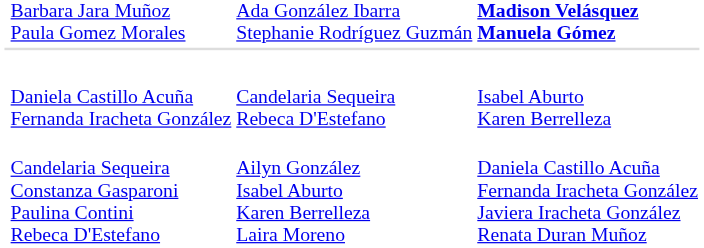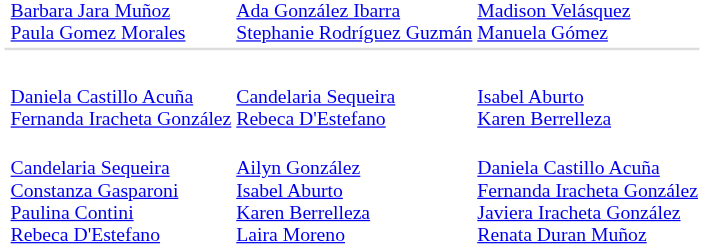(558, 21) bold -> (554, 21) normal
